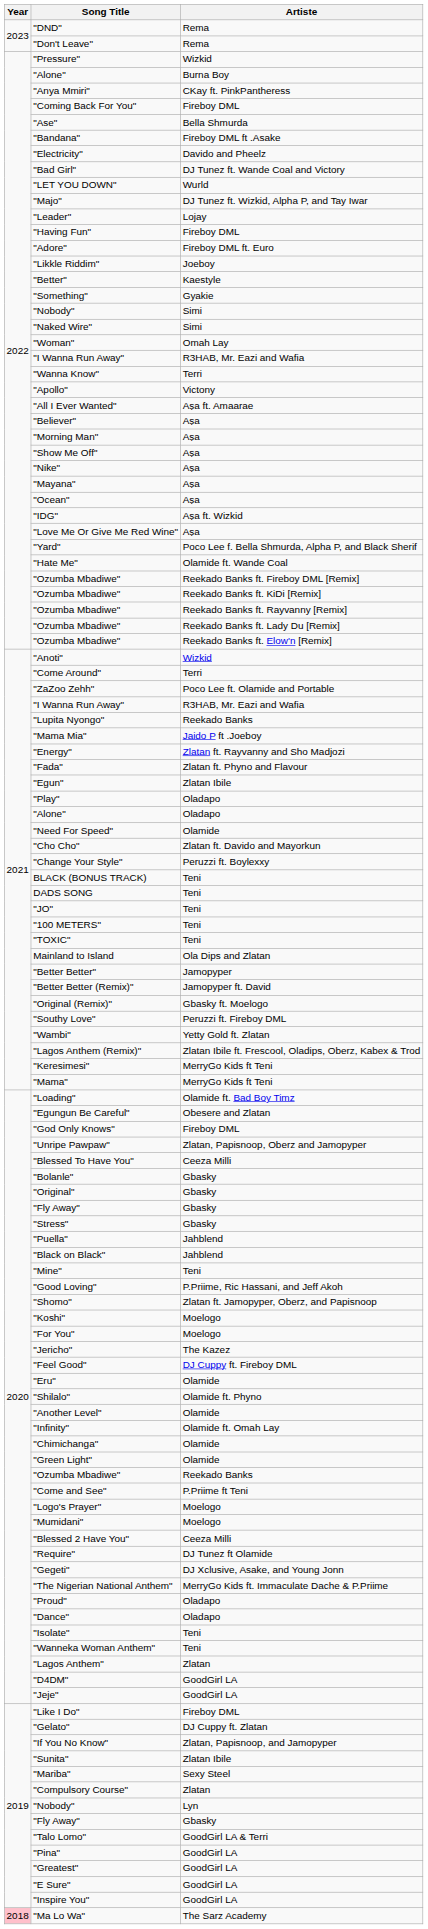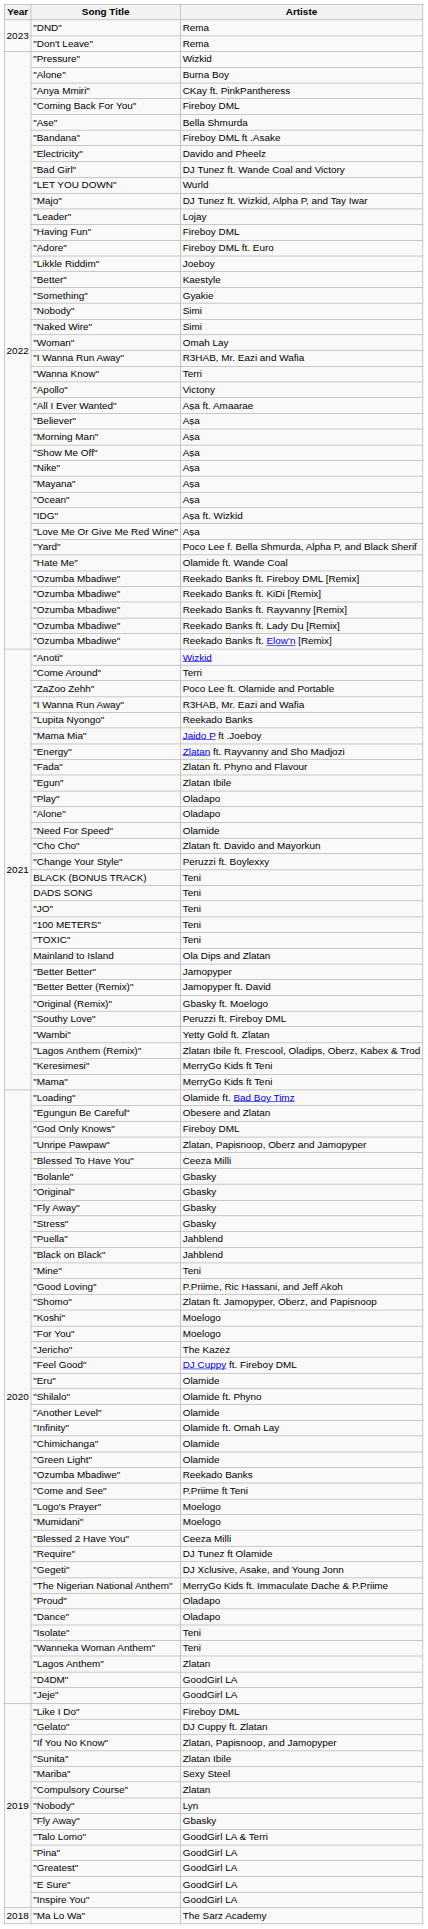(18, 1915) pink background -> (18, 1915) no background
